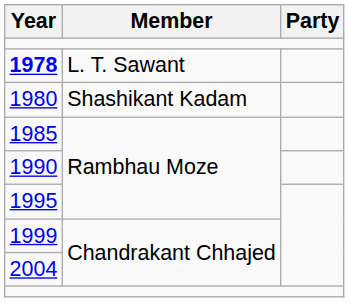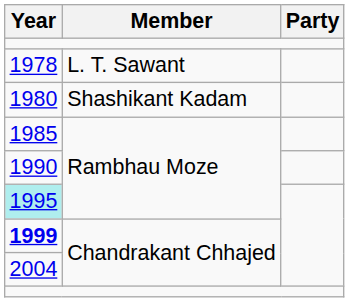(33, 65) bold -> (33, 65) normal
(33, 201) no background -> (33, 201) paleturquoise background
(33, 235) normal -> (33, 235) bold
